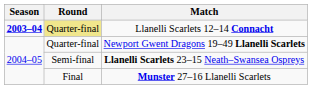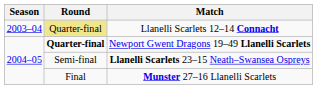(24, 28) bold -> (24, 28) normal
(73, 44) normal -> (75, 44) bold
